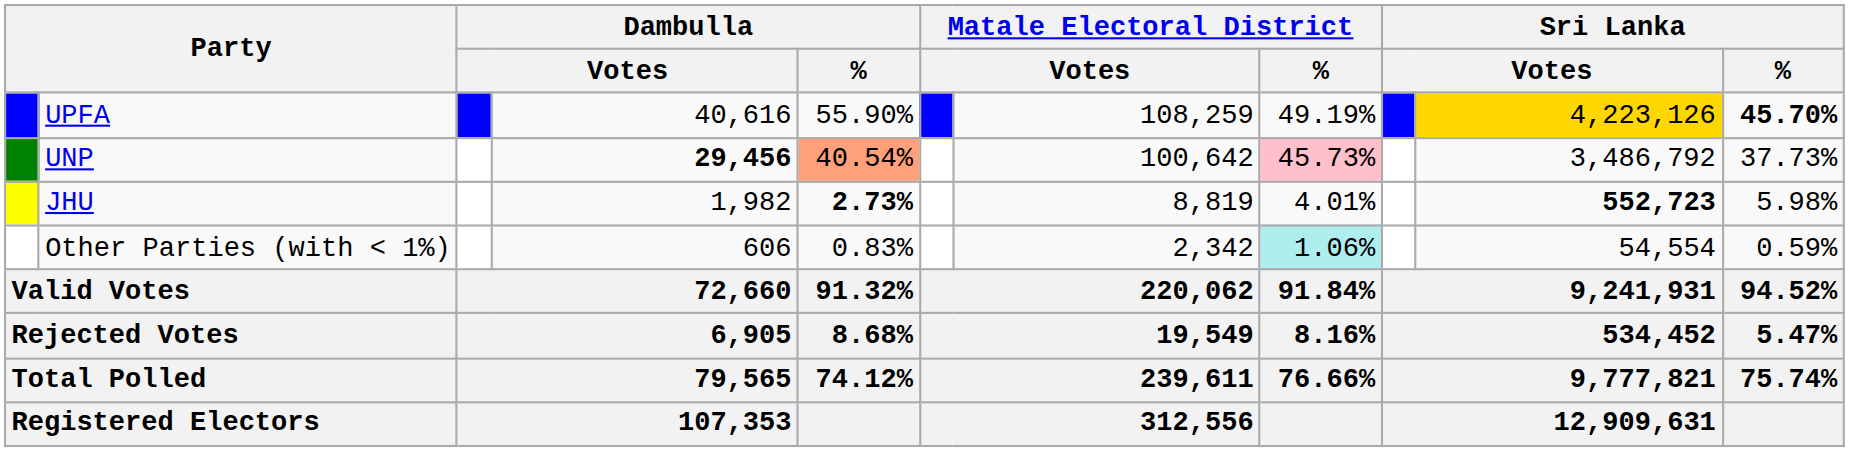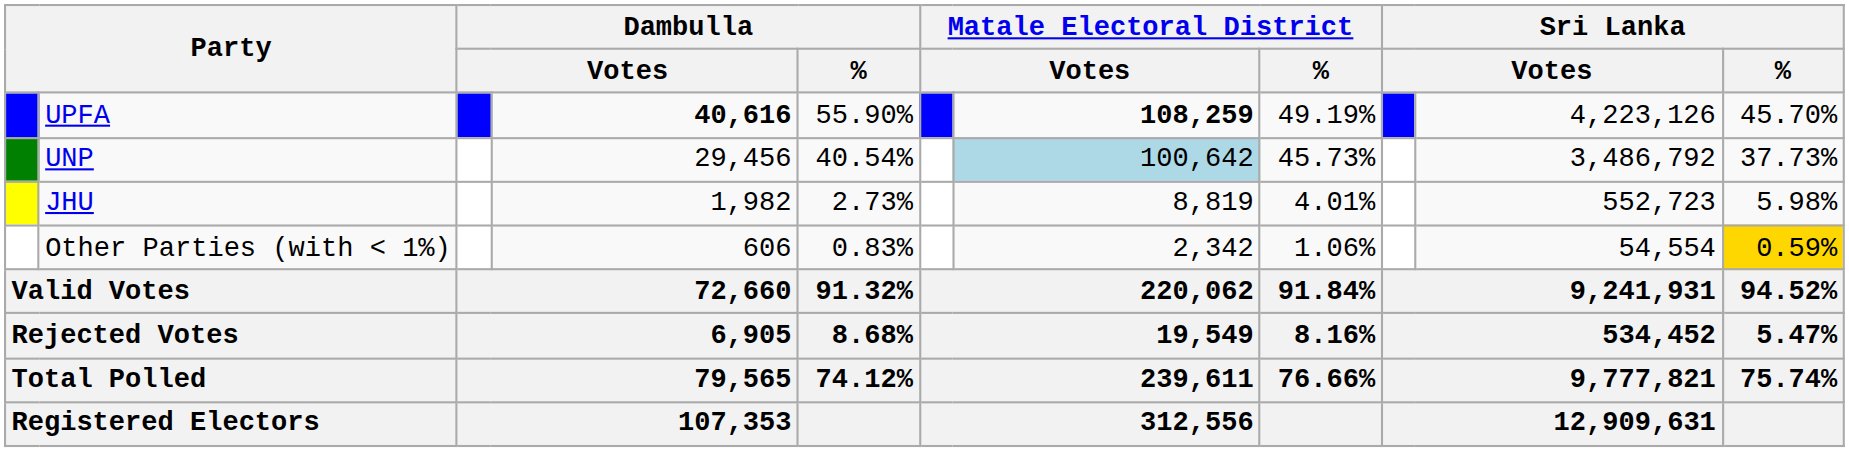(743, 115) normal -> (743, 115) bold
(1197, 115) normal -> (1197, 115) bold
(1643, 115) gold background -> (1643, 115) no background
(1789, 115) bold -> (1789, 115) normal
(743, 159) bold -> (743, 159) normal
(864, 159) lightsalmon background -> (864, 159) no background
(1197, 159) no background -> (1197, 159) lightblue background
(1326, 159) pink background -> (1326, 159) no background
(872, 203) bold -> (872, 203) normal
(1659, 203) bold -> (1659, 203) normal
(1335, 247) paleturquoise background -> (1335, 247) no background
(1797, 247) no background -> (1797, 247) gold background
